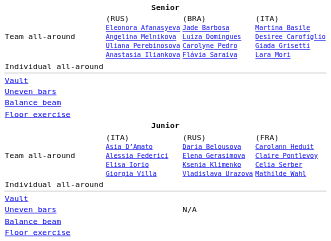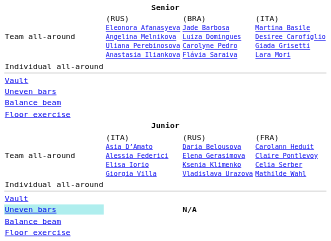(31, 210) no background -> (31, 210) paleturquoise background
(190, 210) normal -> (190, 210) bold
